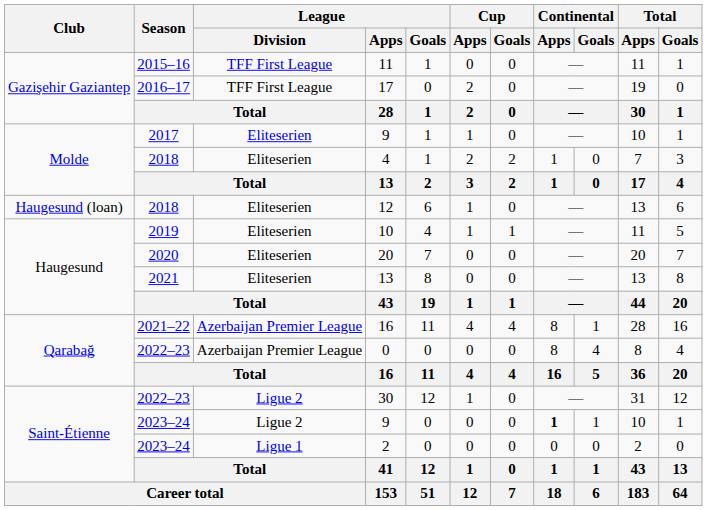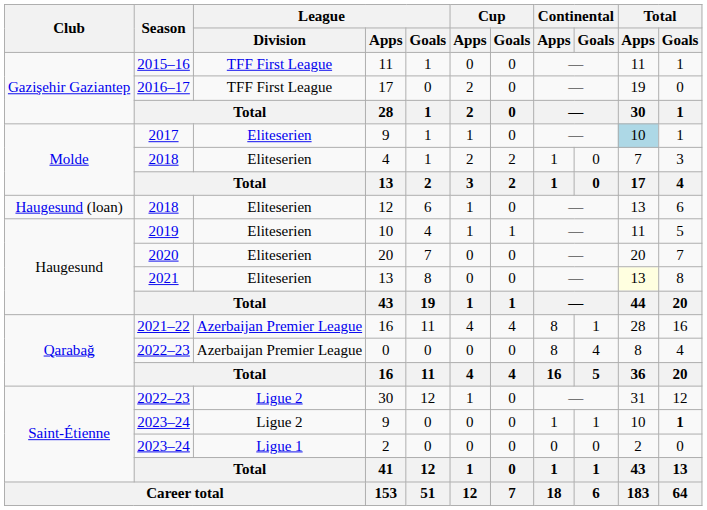(638, 135) no background -> (638, 135) lightblue background
(638, 278) no background -> (638, 278) lightyellow background
(554, 421) bold -> (554, 421) normal
(680, 421) normal -> (680, 421) bold
